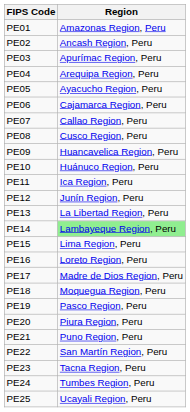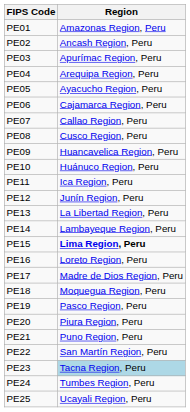(118, 228) lightgreen background -> (118, 228) no background
(100, 244) normal -> (103, 244) bold
(103, 368) no background -> (103, 368) lightblue background
